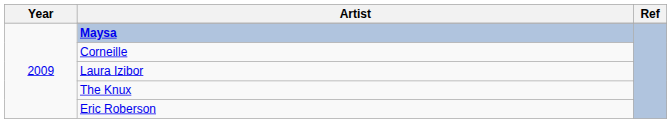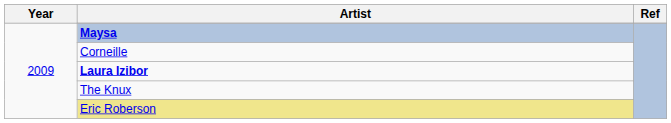(112, 71) normal -> (114, 71) bold
(118, 109) no background -> (118, 109) khaki background
